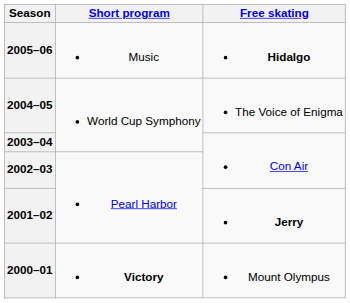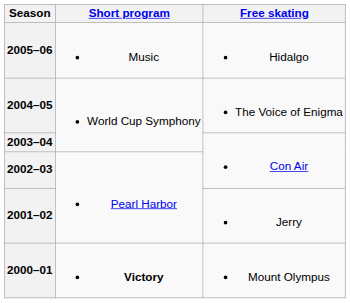(274, 57) bold -> (274, 57) normal
(274, 222) bold -> (274, 222) normal
